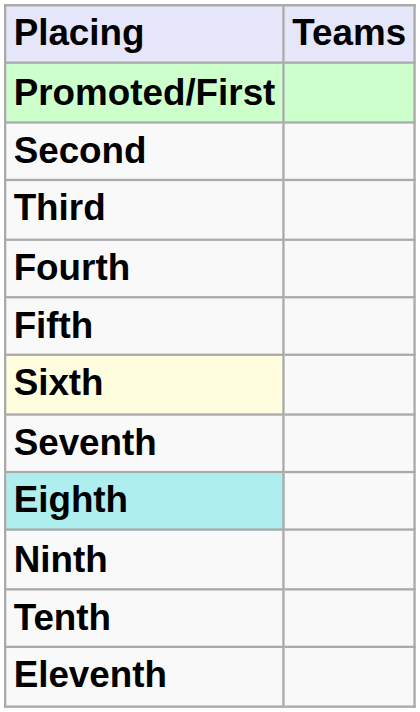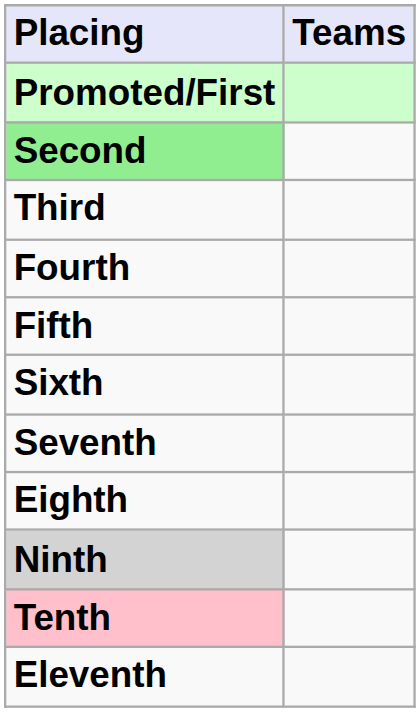(80, 150) no background -> (80, 150) lightgreen background
(59, 383) lightyellow background -> (59, 383) no background
(71, 500) paleturquoise background -> (71, 500) no background
(61, 558) no background -> (61, 558) lightgrey background
(62, 617) no background -> (62, 617) pink background
